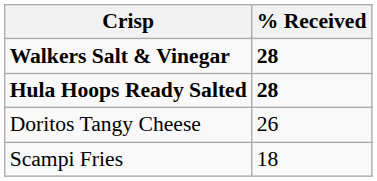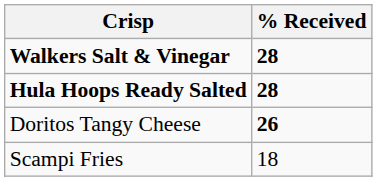(267, 124) normal -> (267, 124) bold
